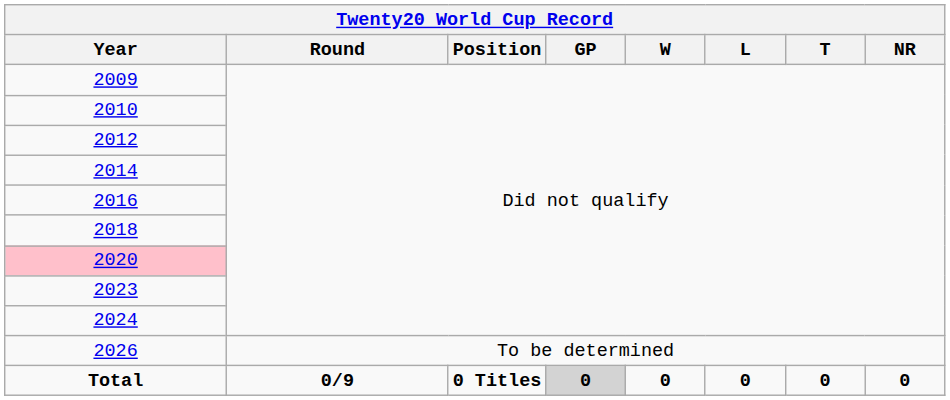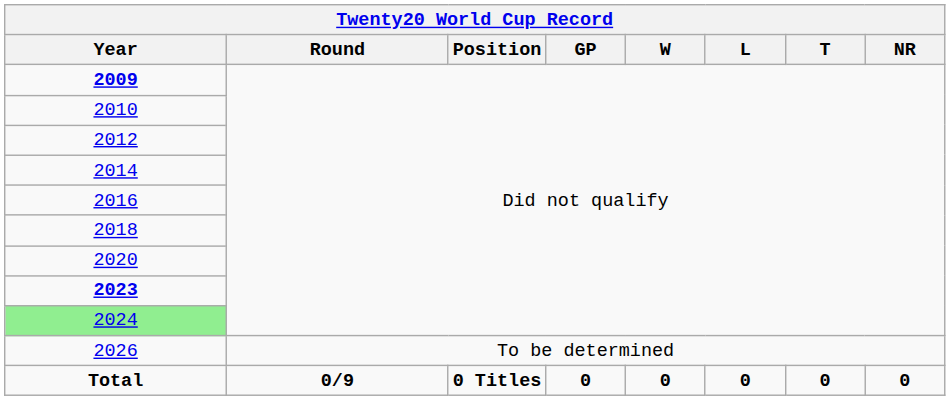(116, 80) normal -> (116, 80) bold
(116, 260) pink background -> (116, 260) no background
(116, 291) normal -> (116, 291) bold
(116, 321) no background -> (116, 321) lightgreen background
(586, 381) lightgrey background -> (586, 381) no background
